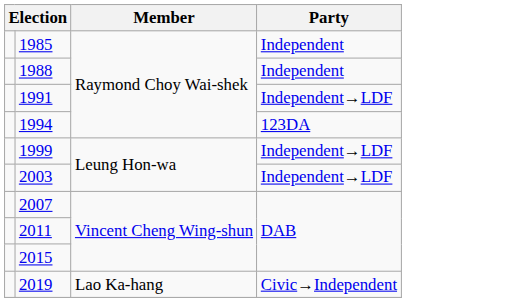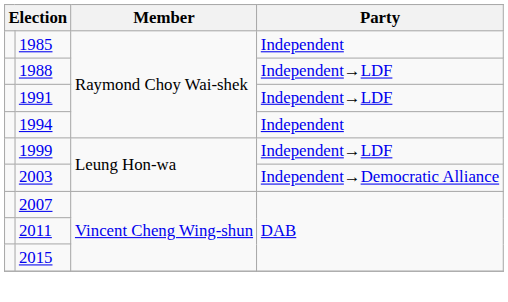(302, 71) Independent -> (327, 71) Independent→LDF
(286, 124) 123DA -> (302, 124) Independent
(327, 177) Independent→LDF -> (380, 177) Independent→Democratic Alliance
- row: (36, 284)
